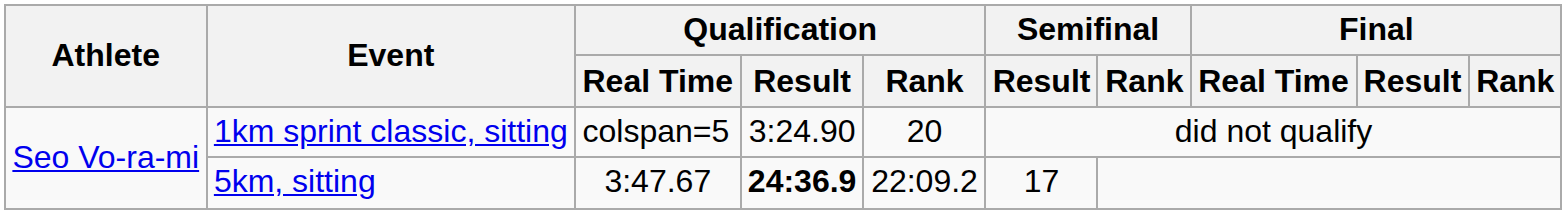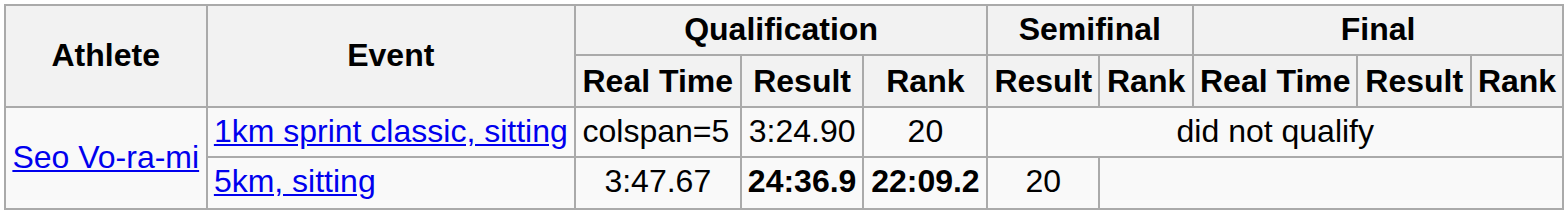(925, 182) normal -> (925, 182) bold
(1042, 182) 17 -> (1043, 182) 20
